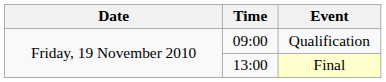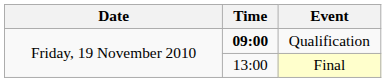(250, 41) normal -> (250, 41) bold
